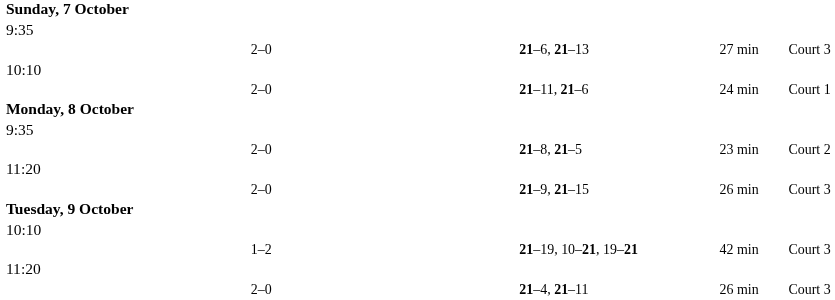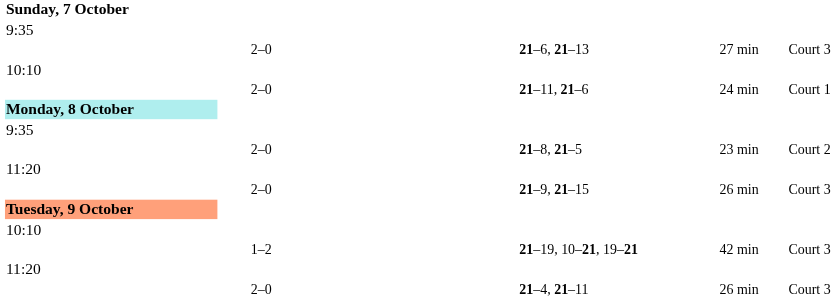(70, 109) no background -> (70, 109) paleturquoise background
(70, 209) no background -> (70, 209) lightsalmon background
